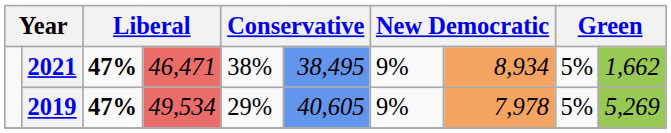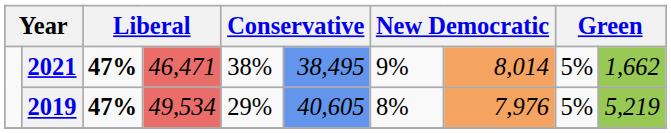(522, 66) 8,934 -> (522, 66) 8,014
(392, 106) 9% -> (392, 106) 8%
(522, 106) 7,978 -> (522, 106) 7,976
(632, 106) 5,269 -> (632, 106) 5,219
